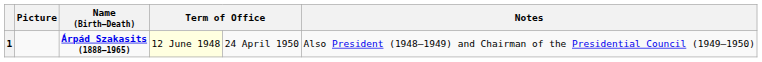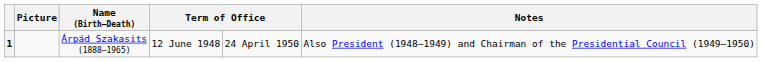(104, 44) bold -> (104, 44) normal
(186, 44) lightyellow background -> (186, 44) no background
